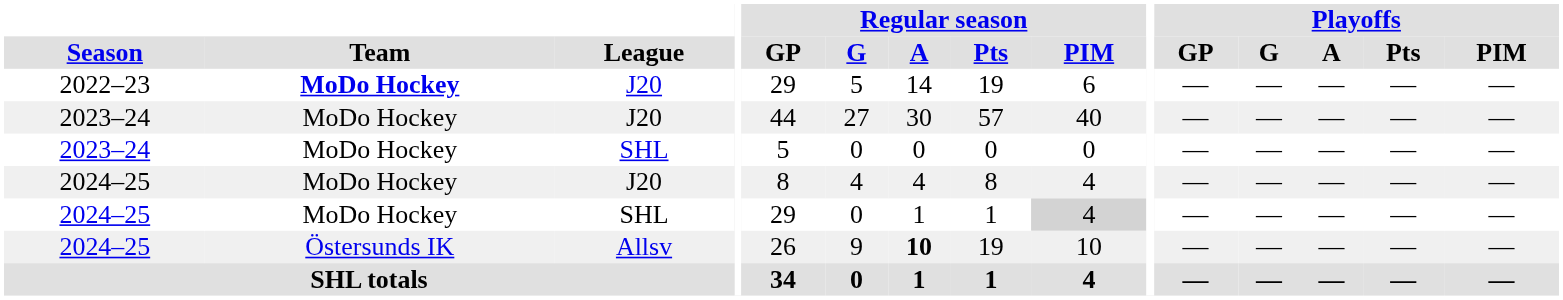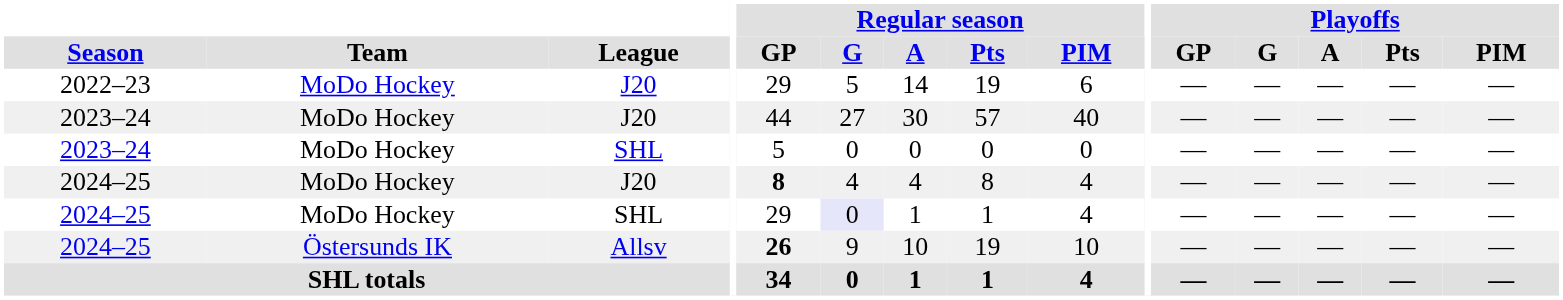(380, 84) bold -> (377, 84) normal
(783, 181) normal -> (778, 181) bold
(856, 214) no background -> (852, 214) lavender background
(1089, 214) lightgrey background -> (1086, 214) no background
(783, 246) normal -> (778, 246) bold
(919, 246) bold -> (915, 246) normal
